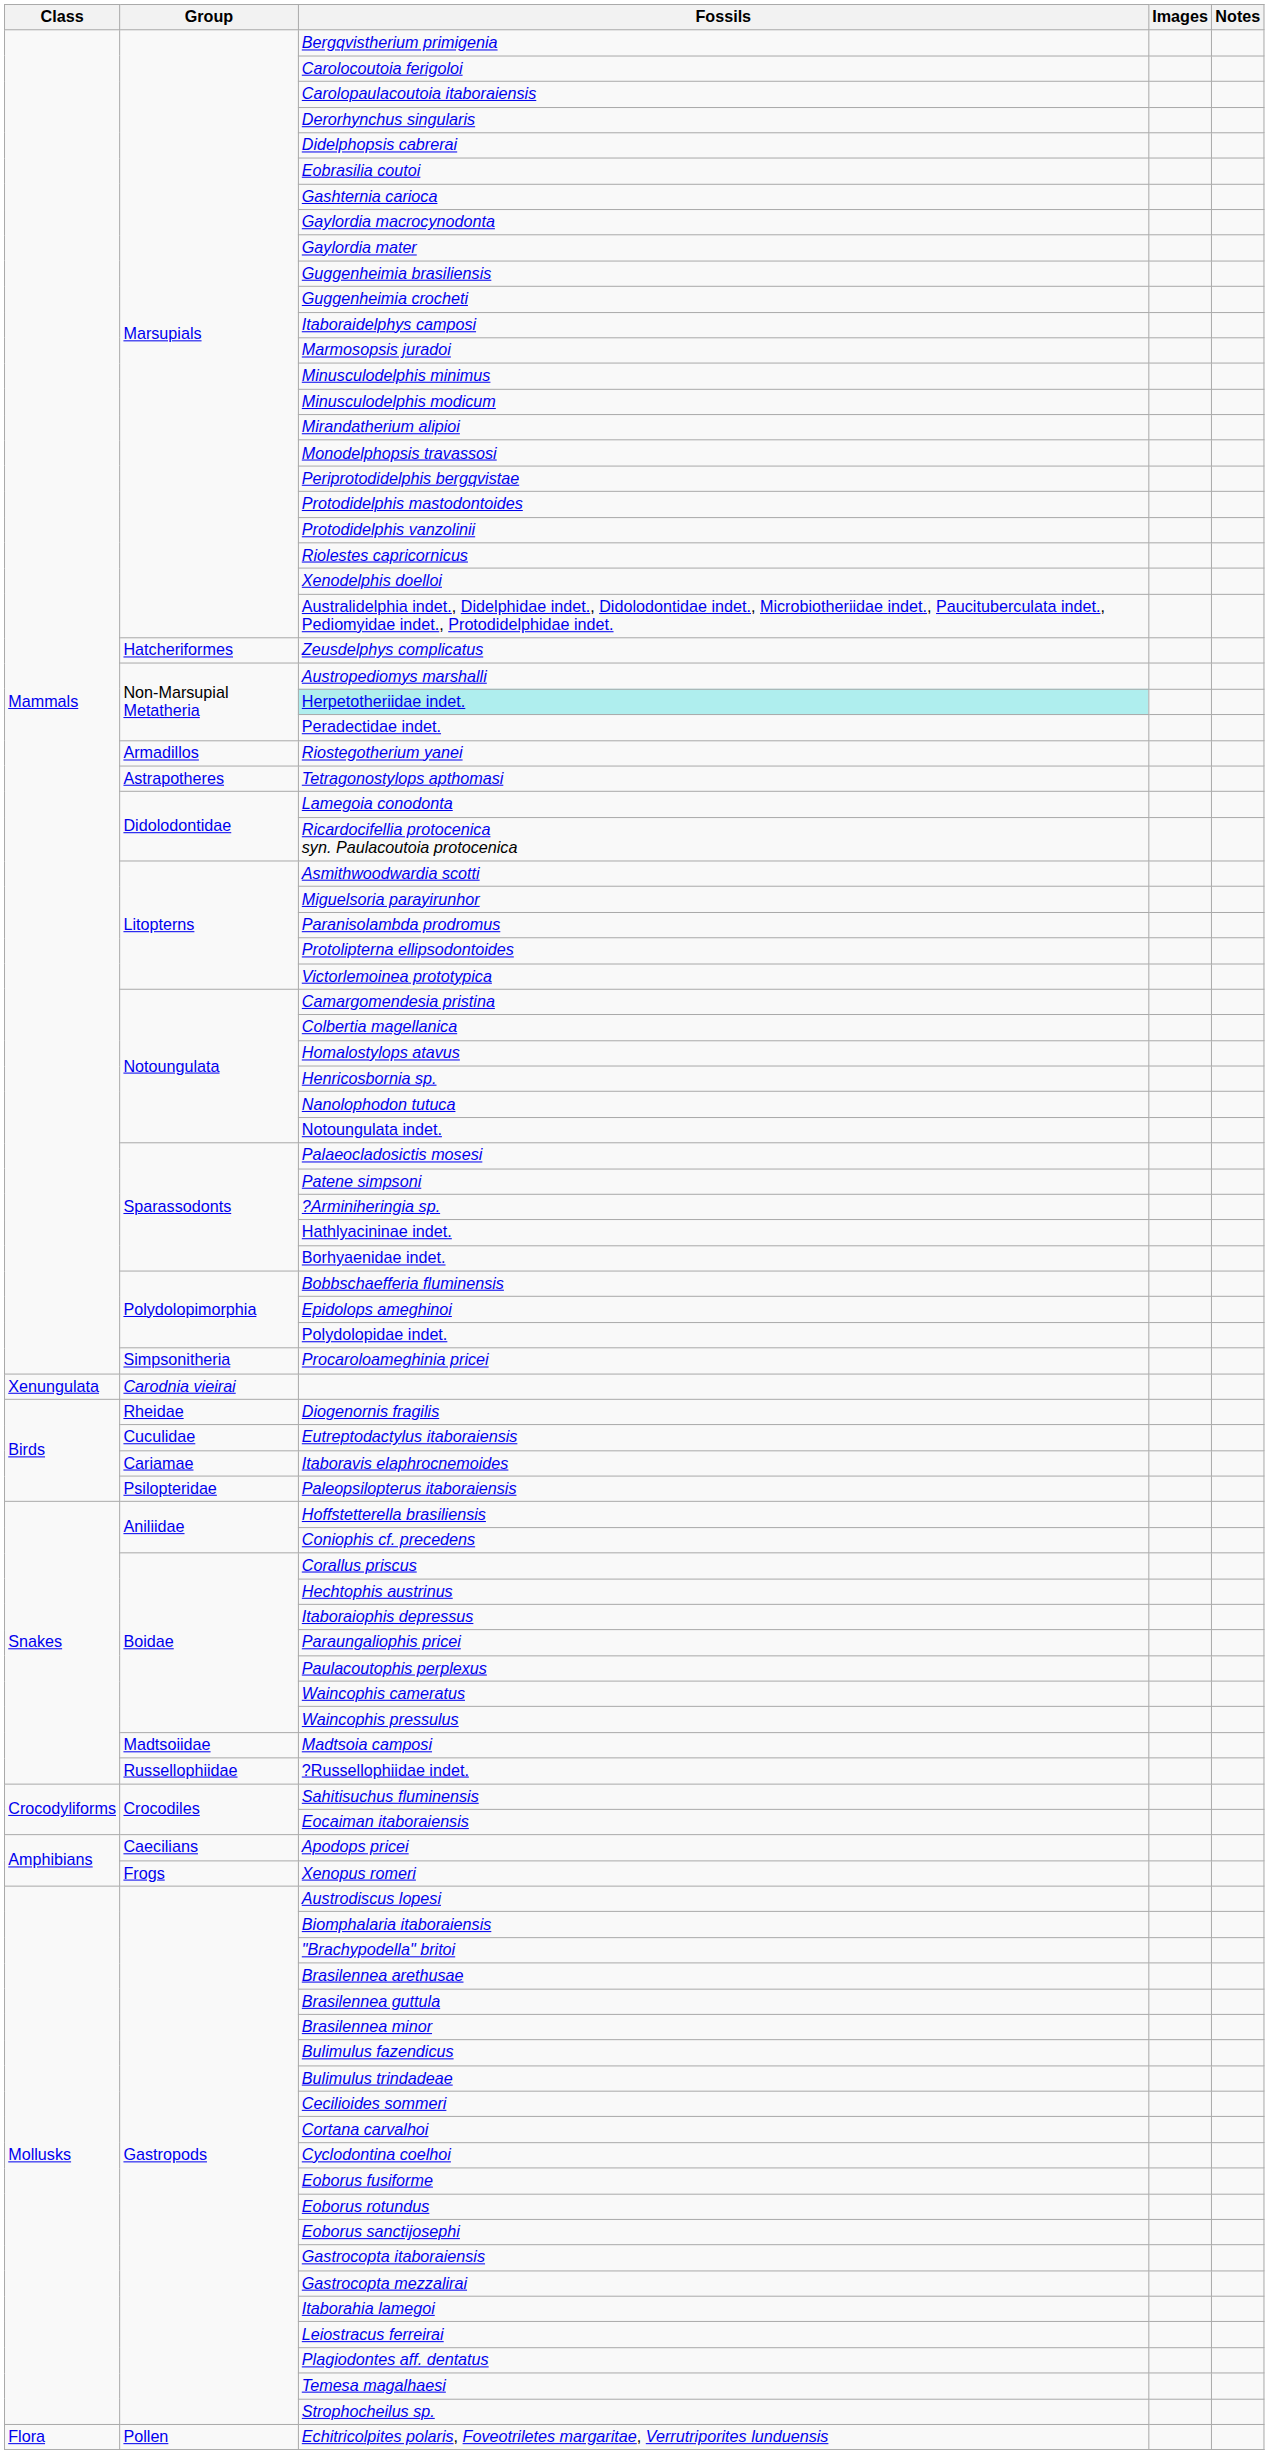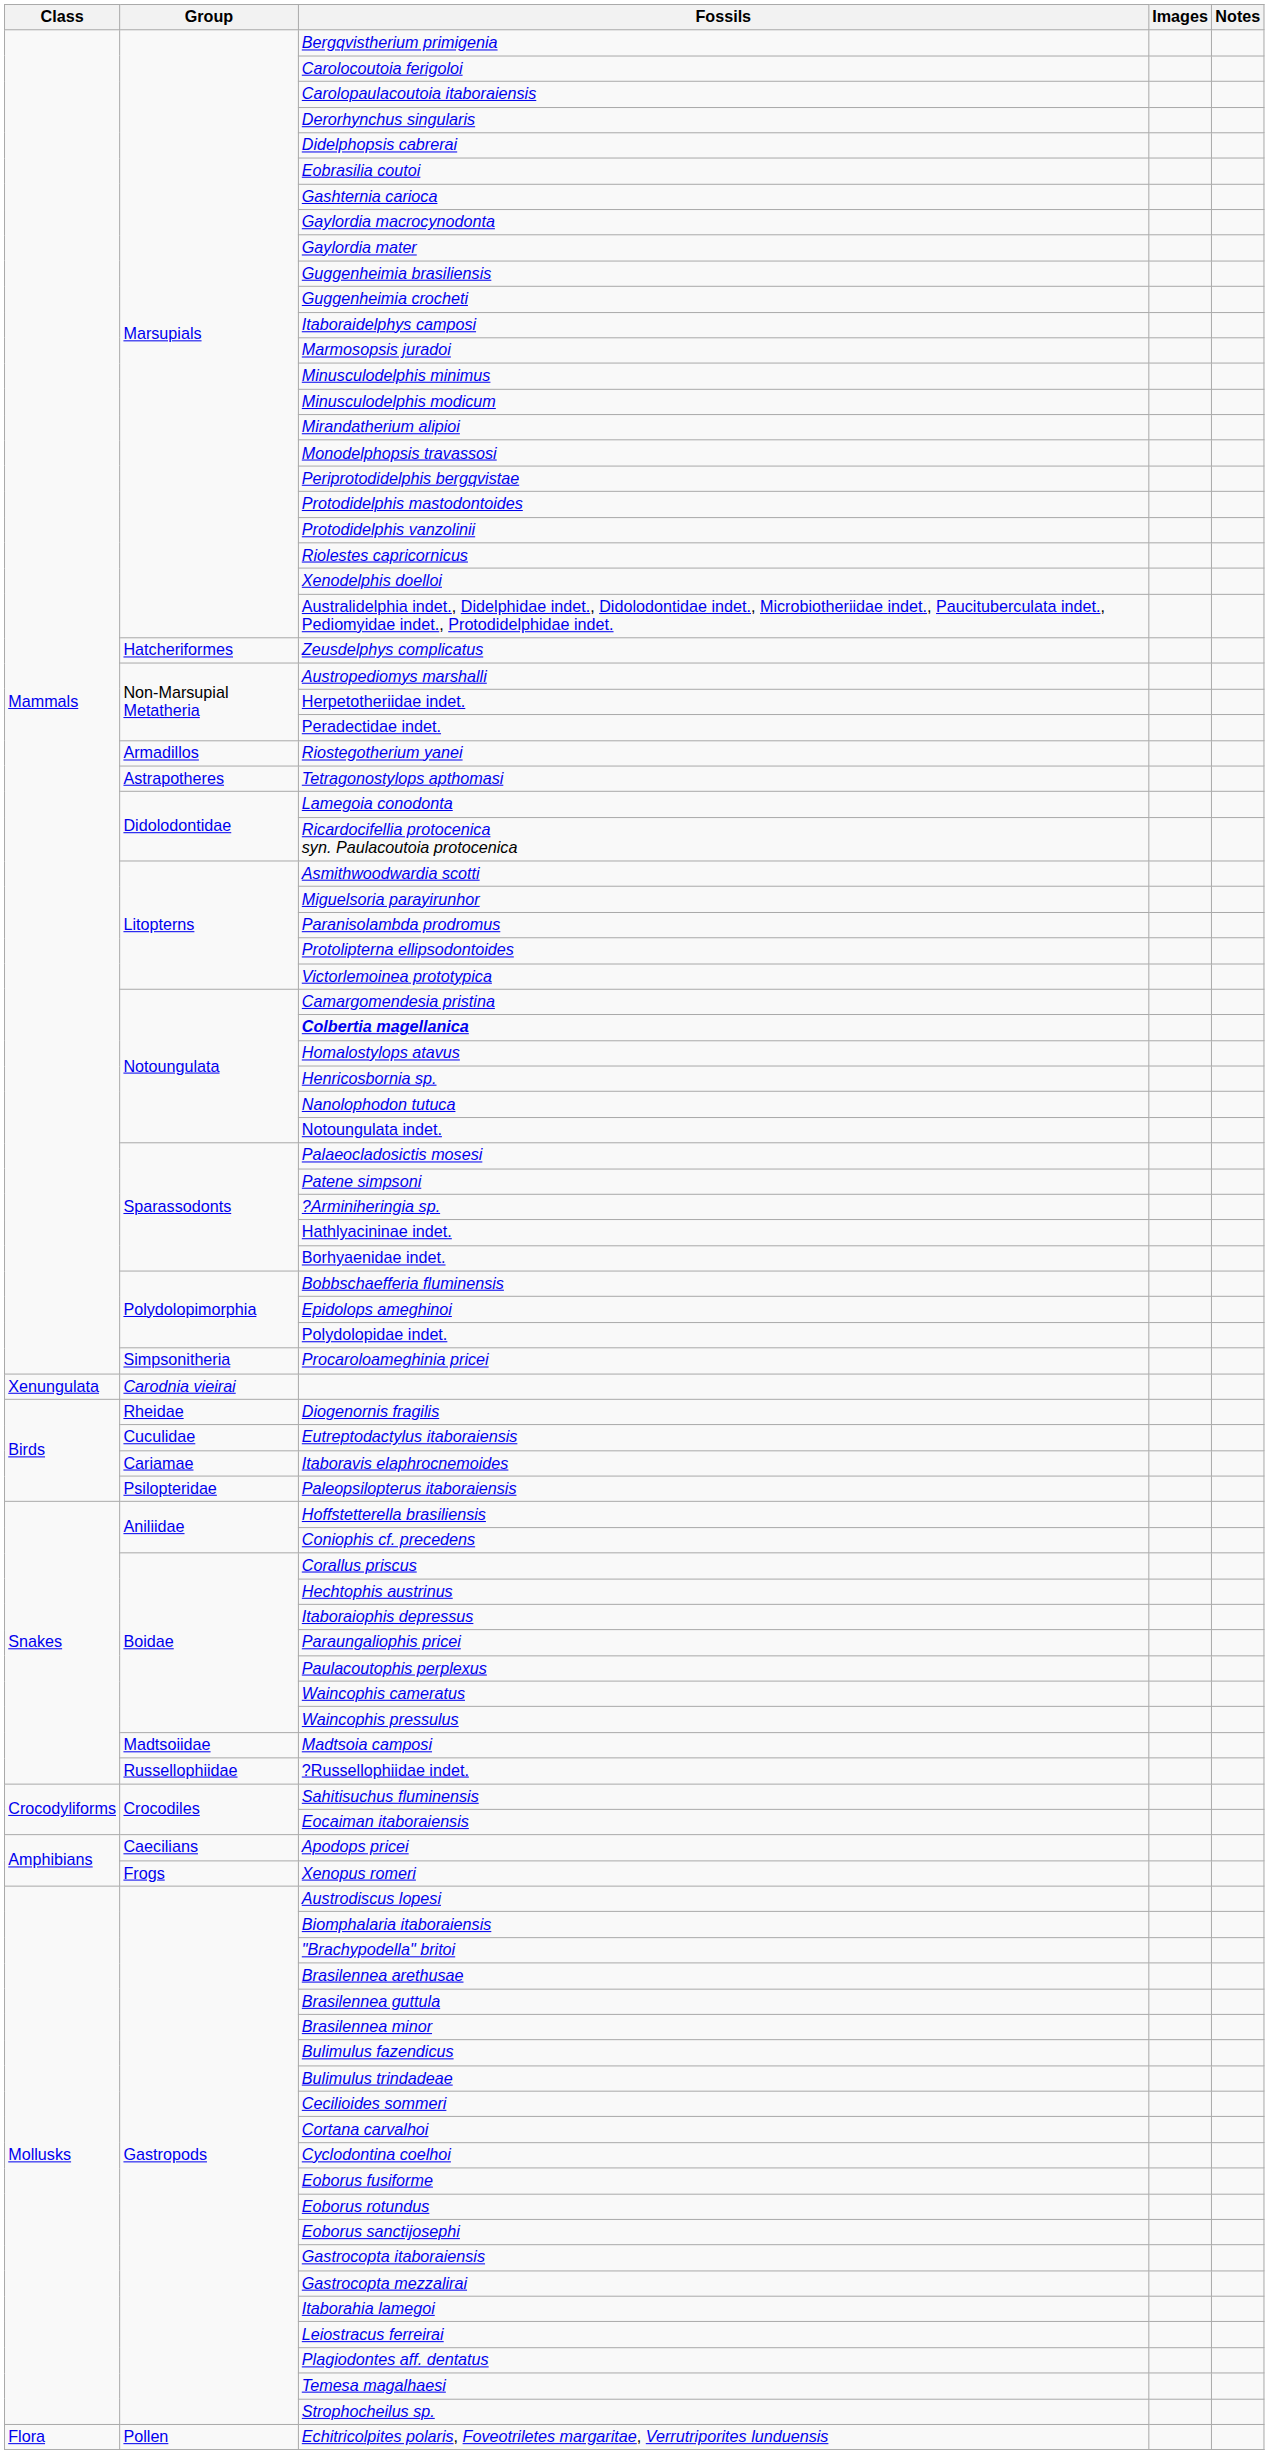(384, 701) paleturquoise background -> (384, 701) no background
(379, 1027) normal -> (385, 1027) bold
